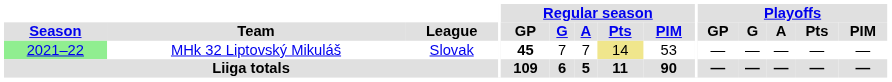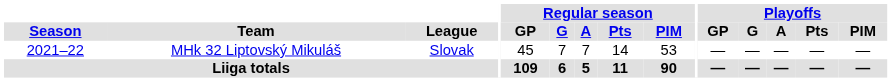(55, 50) lightgreen background -> (55, 50) no background
(526, 50) bold -> (526, 50) normal
(620, 50) khaki background -> (620, 50) no background
